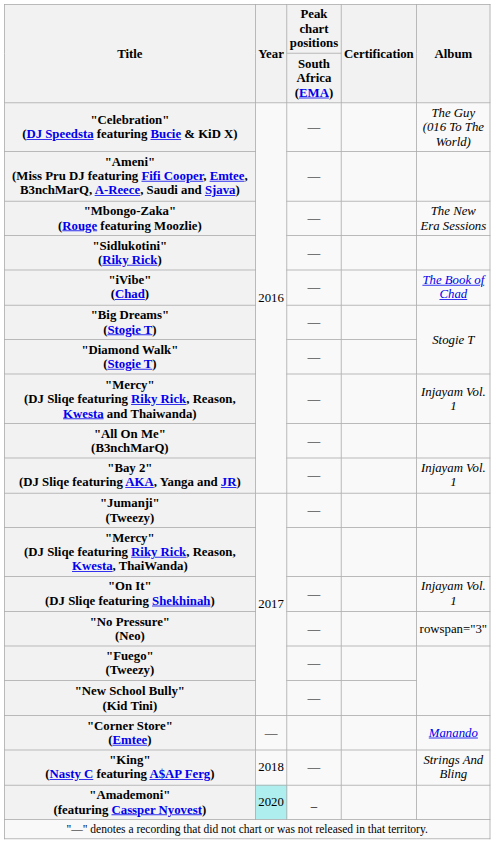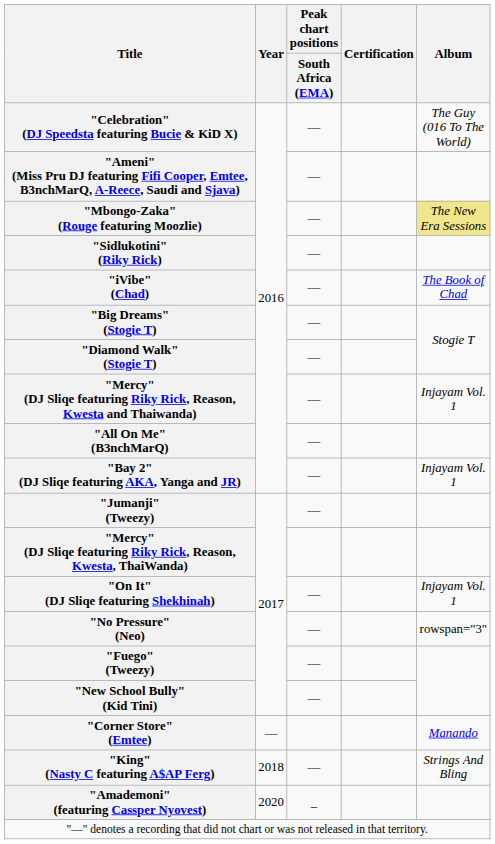(453, 218) no background -> (453, 218) khaki background
(271, 802) paleturquoise background -> (271, 802) no background
